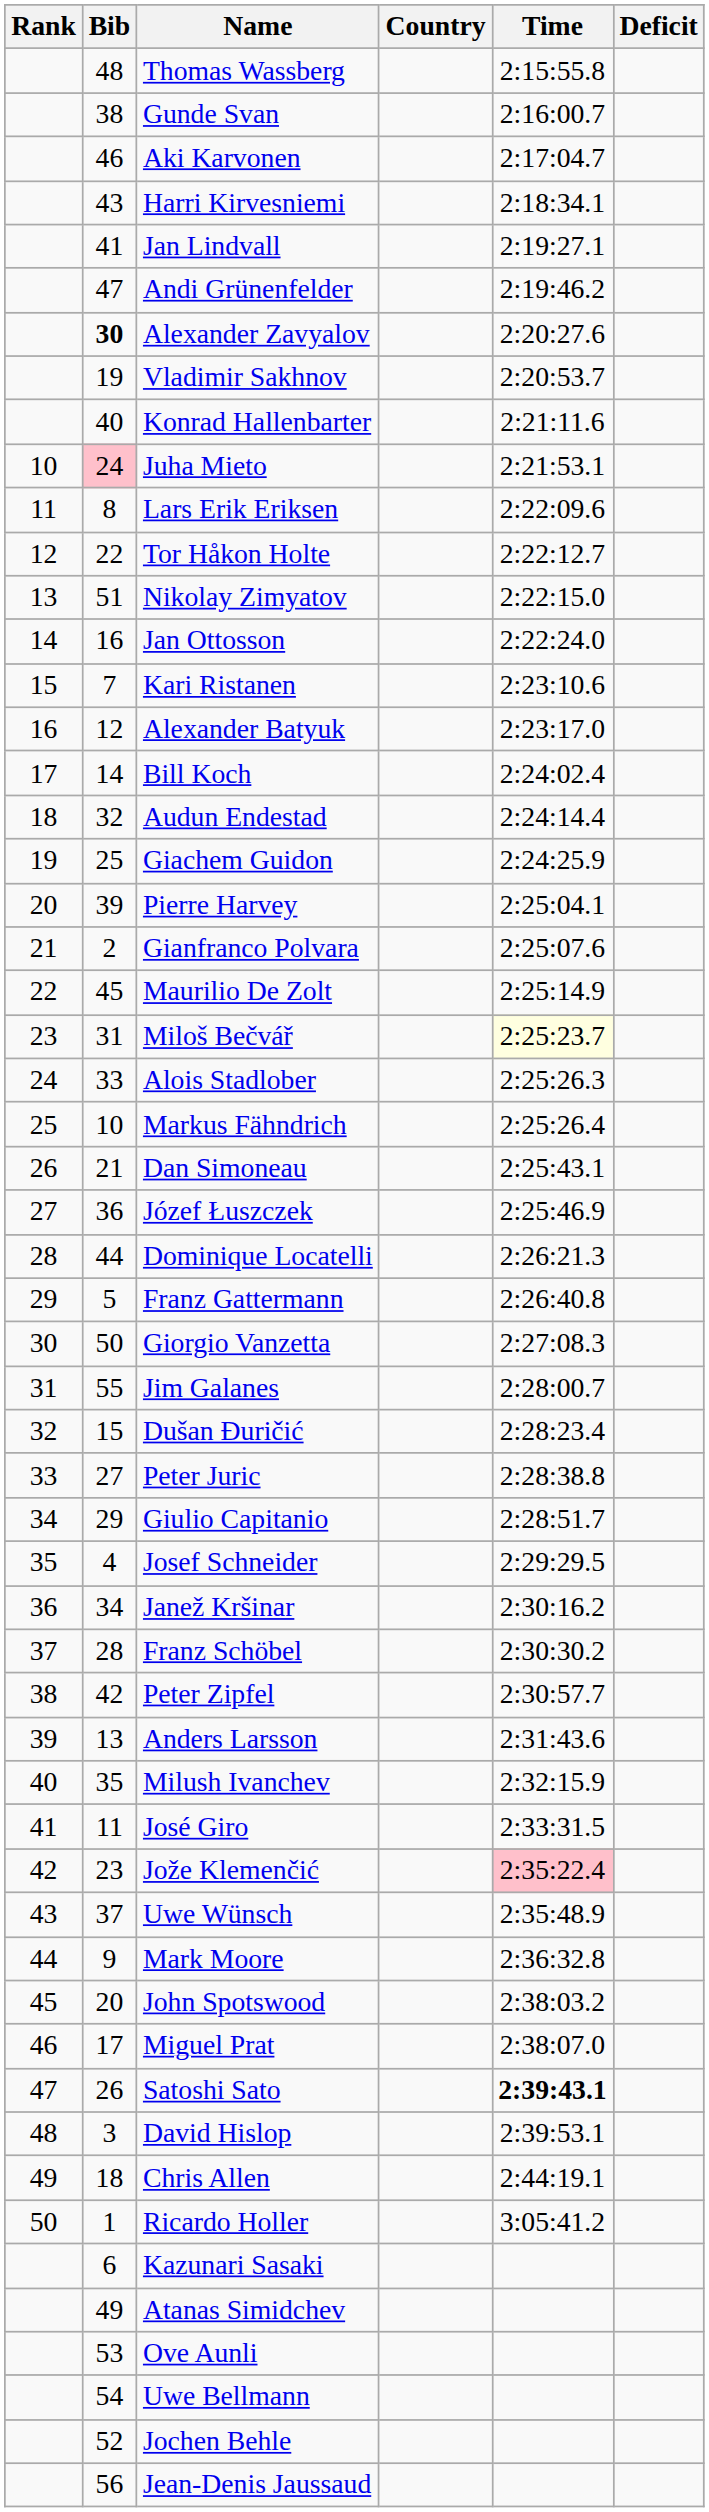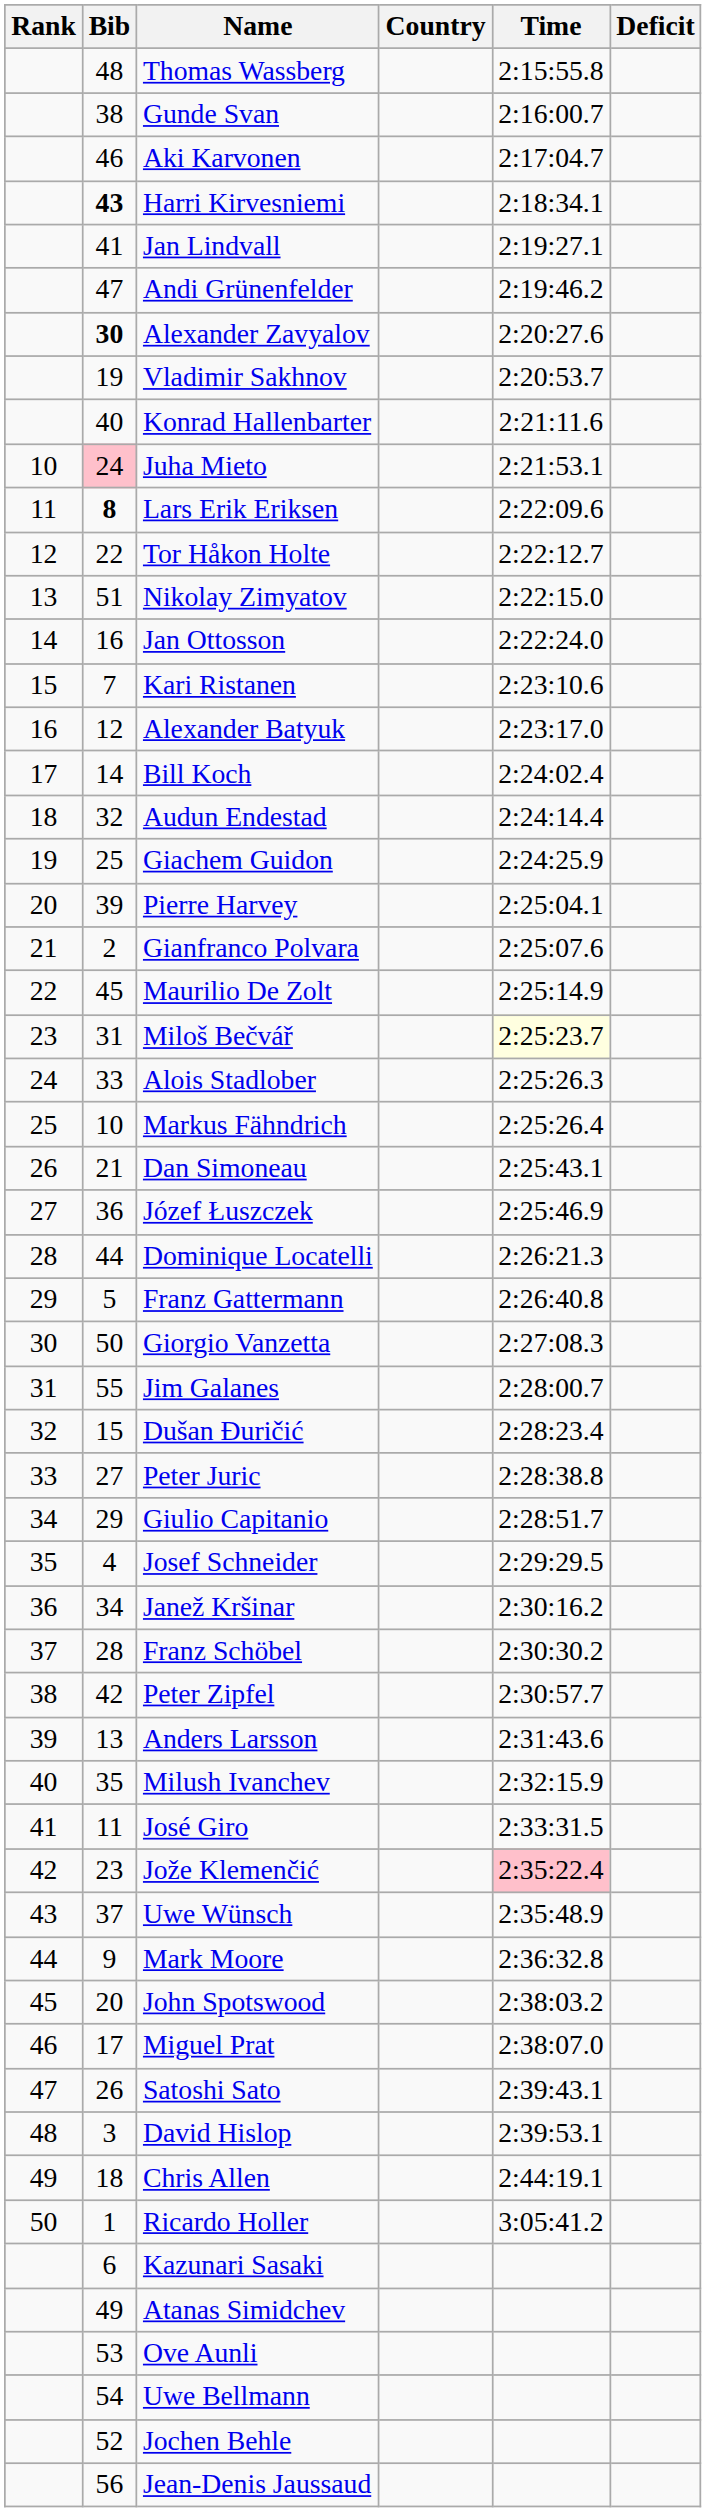(109, 202) normal -> (109, 202) bold
(109, 509) normal -> (109, 509) bold
(552, 2089) bold -> (551, 2089) normal
